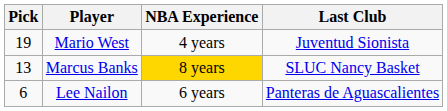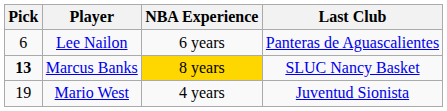rows swapped: (92, 93) <-> (92, 42)
(23, 67) normal -> (23, 67) bold
